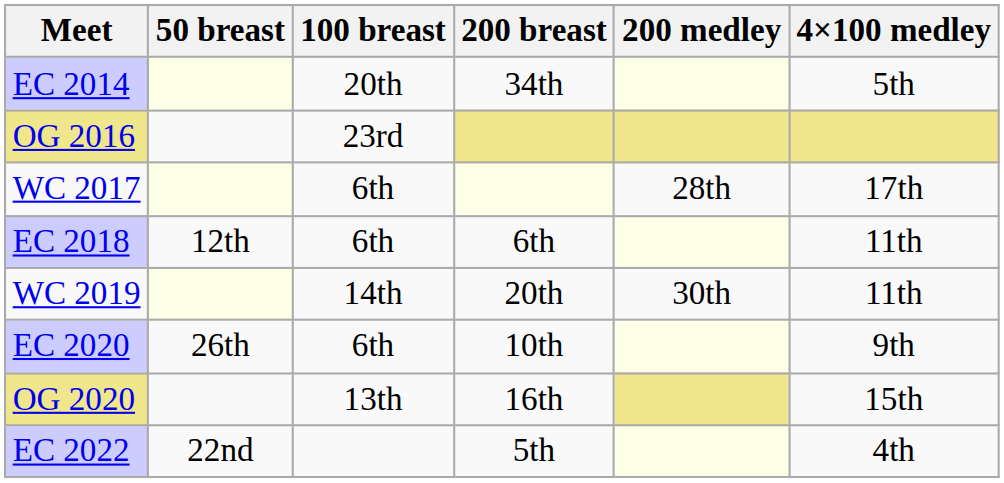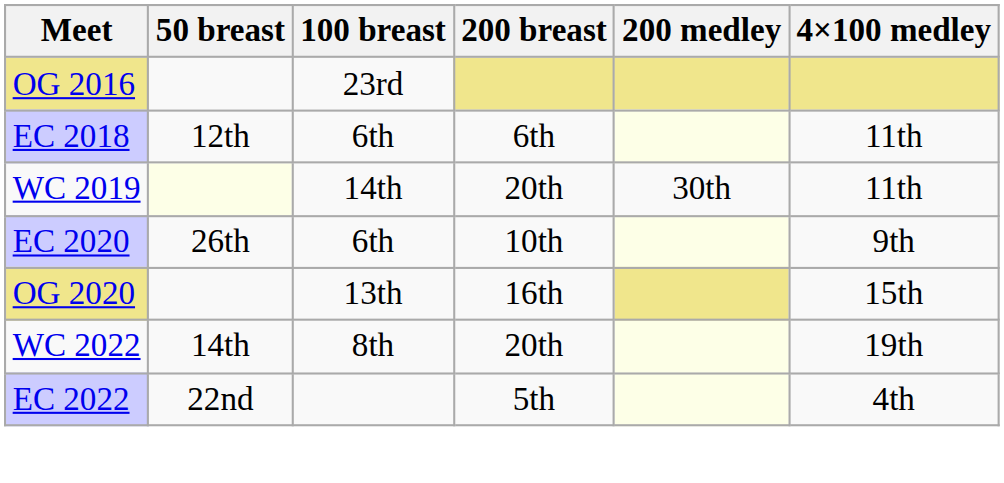- row: (71, 83)
- row: (77, 188)
+ row: (77, 345)
